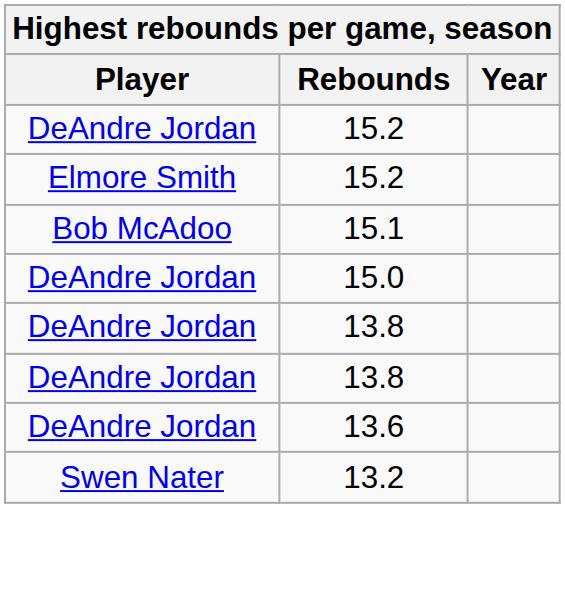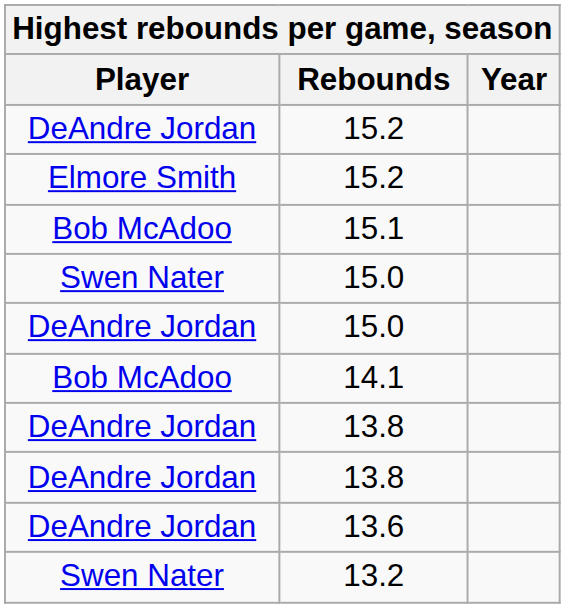+ row: (142, 278)
+ row: (142, 377)
